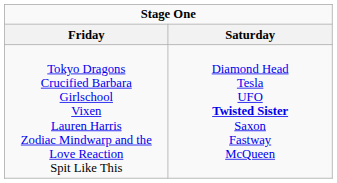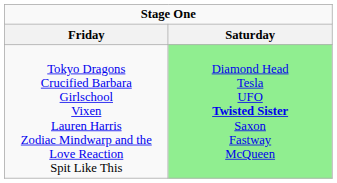(250, 111) no background -> (250, 111) lightgreen background
